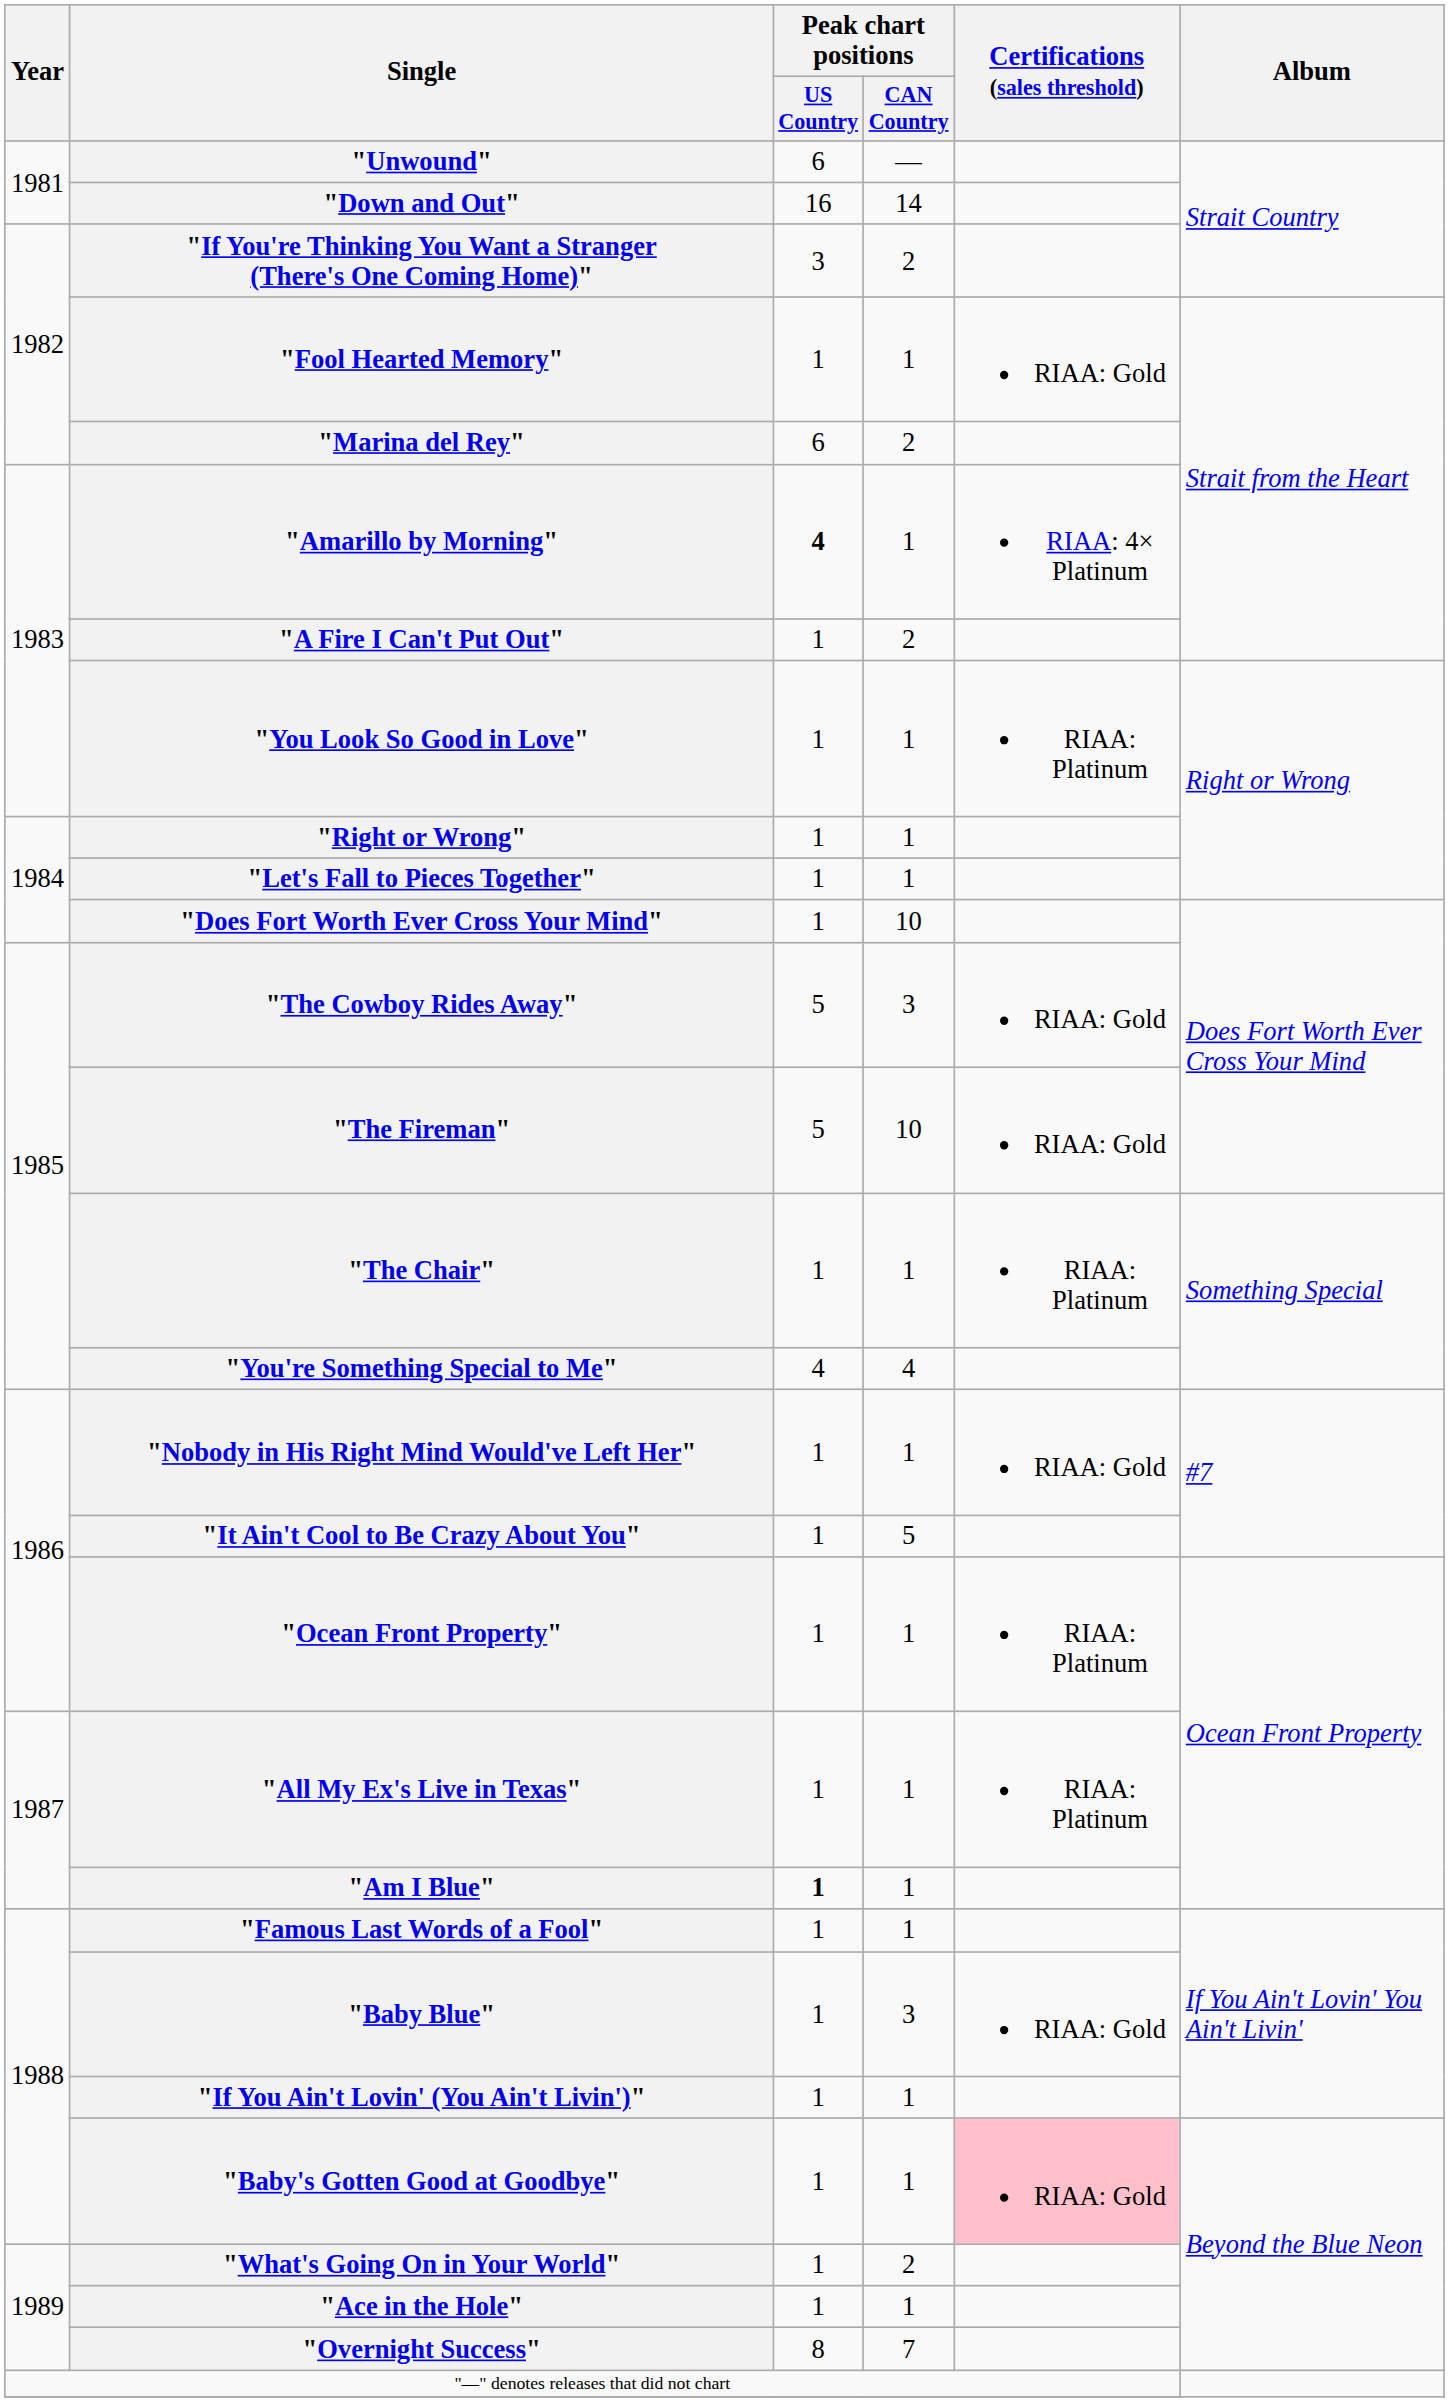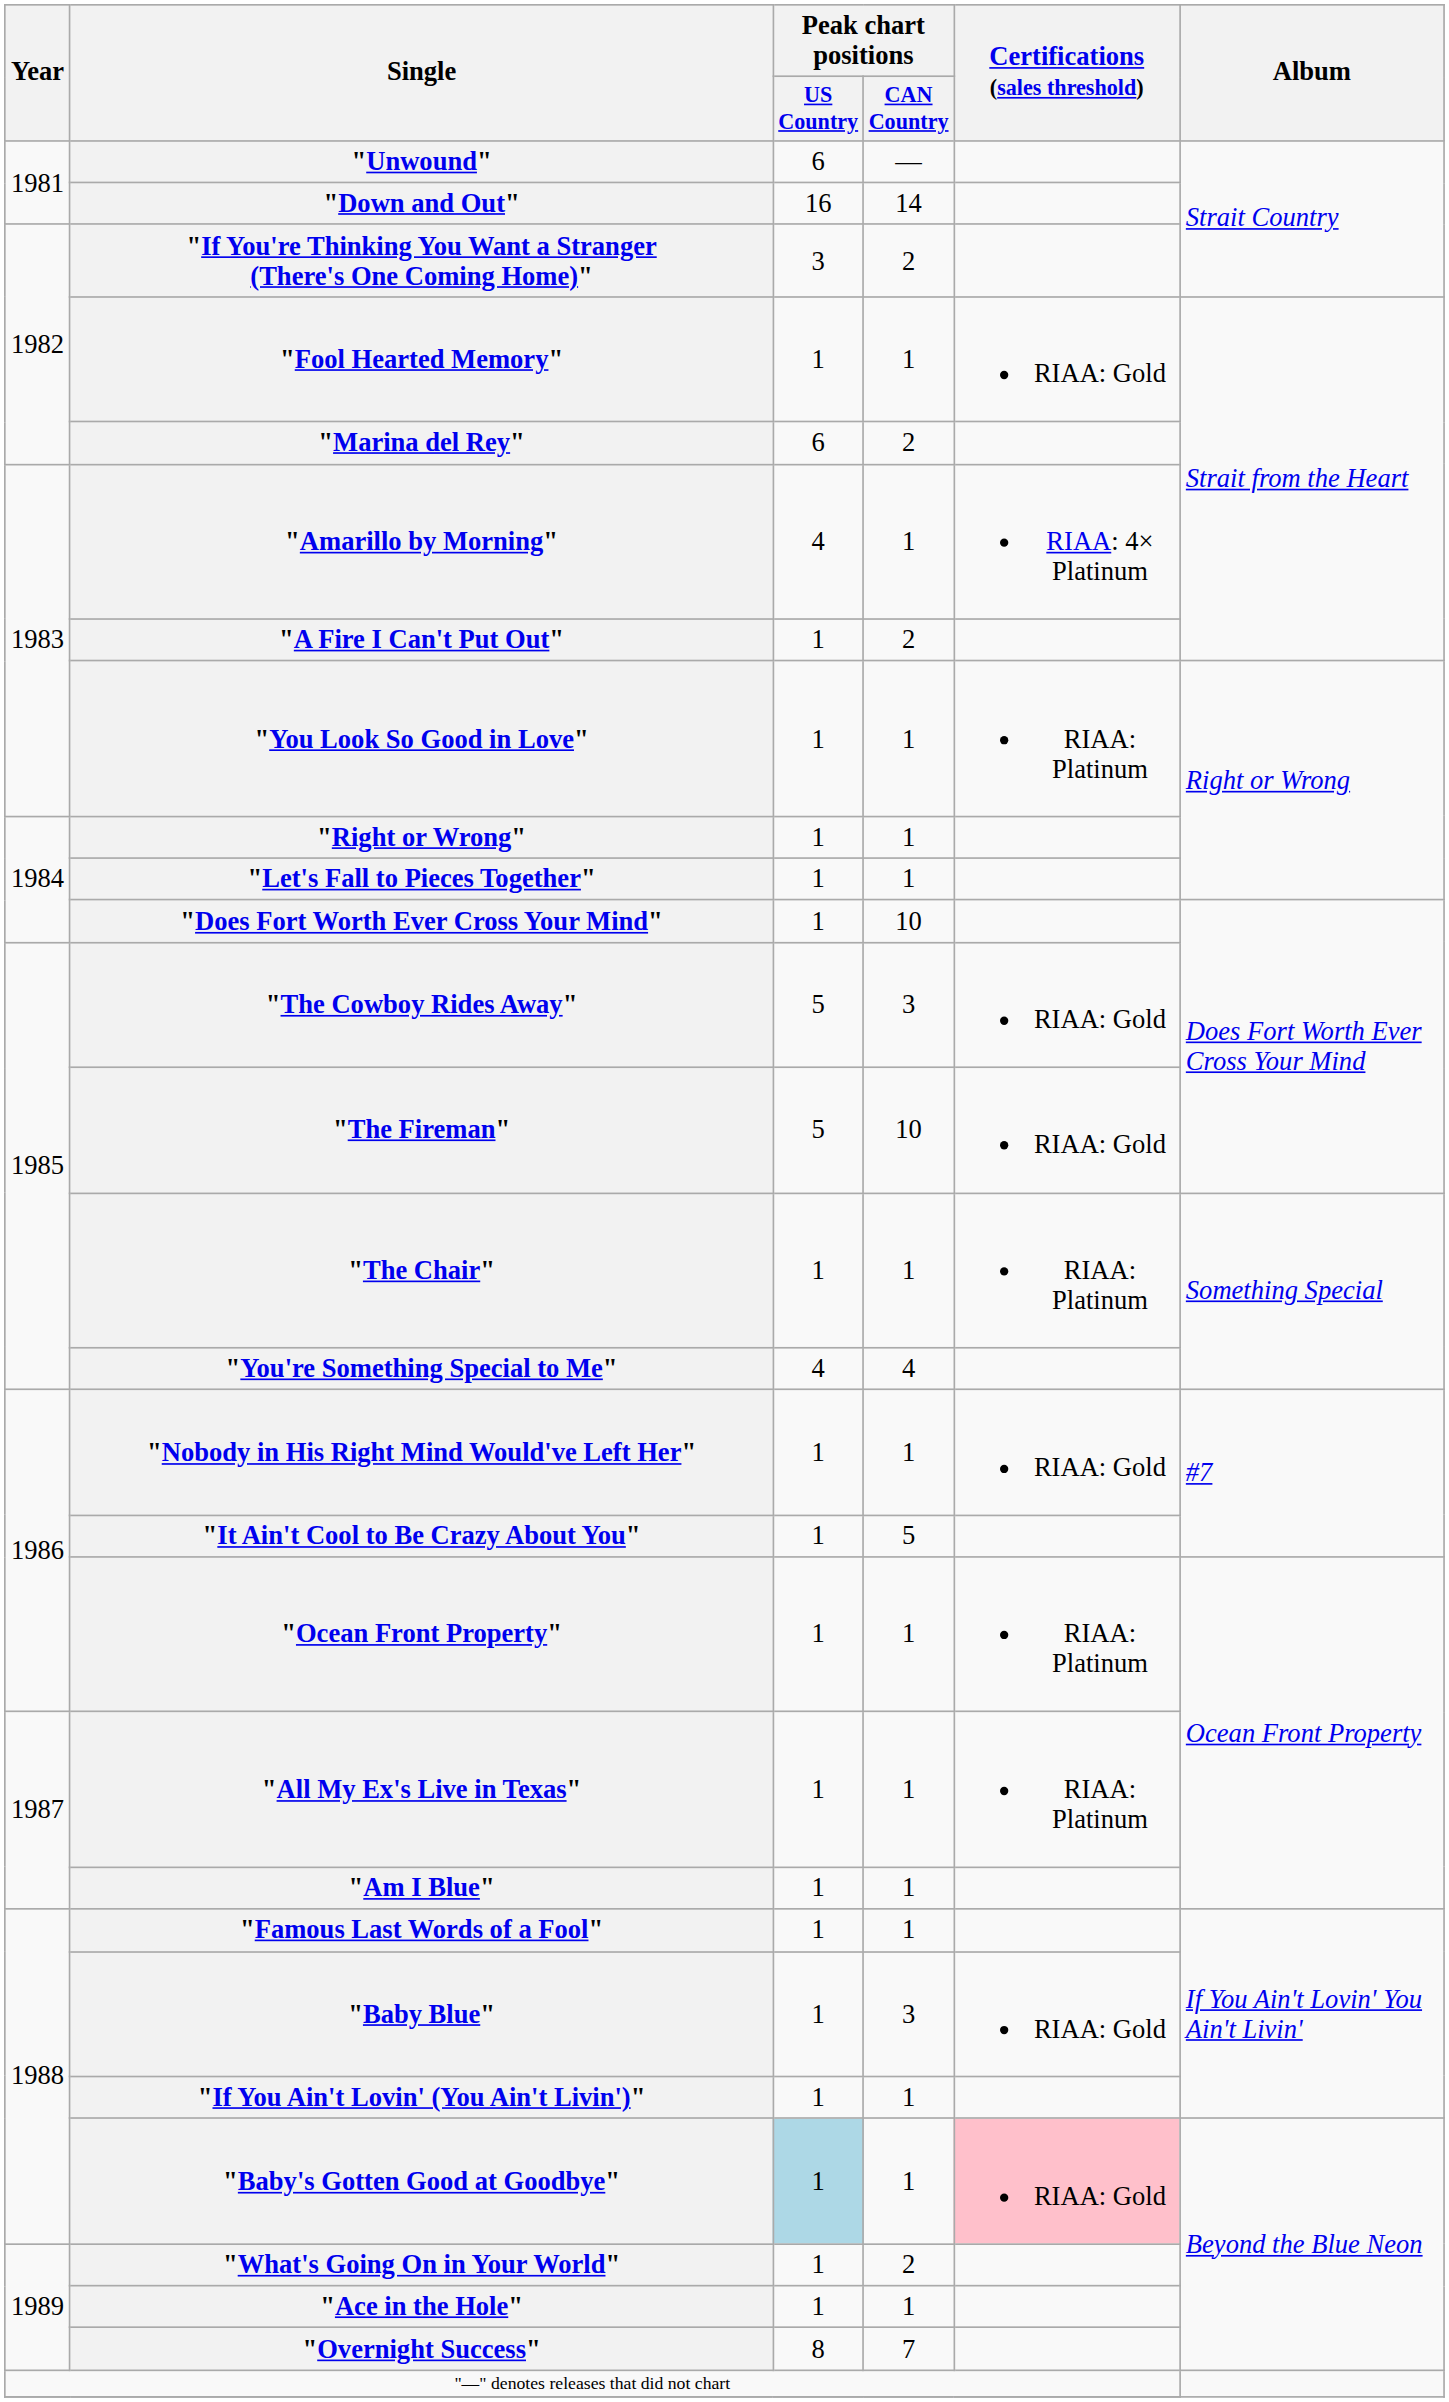(818, 541) bold -> (818, 541) normal
(818, 1887) bold -> (818, 1887) normal
(818, 2180) no background -> (818, 2180) lightblue background
